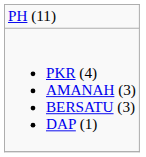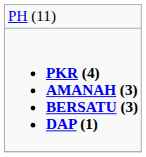(72, 99) normal -> (73, 99) bold
